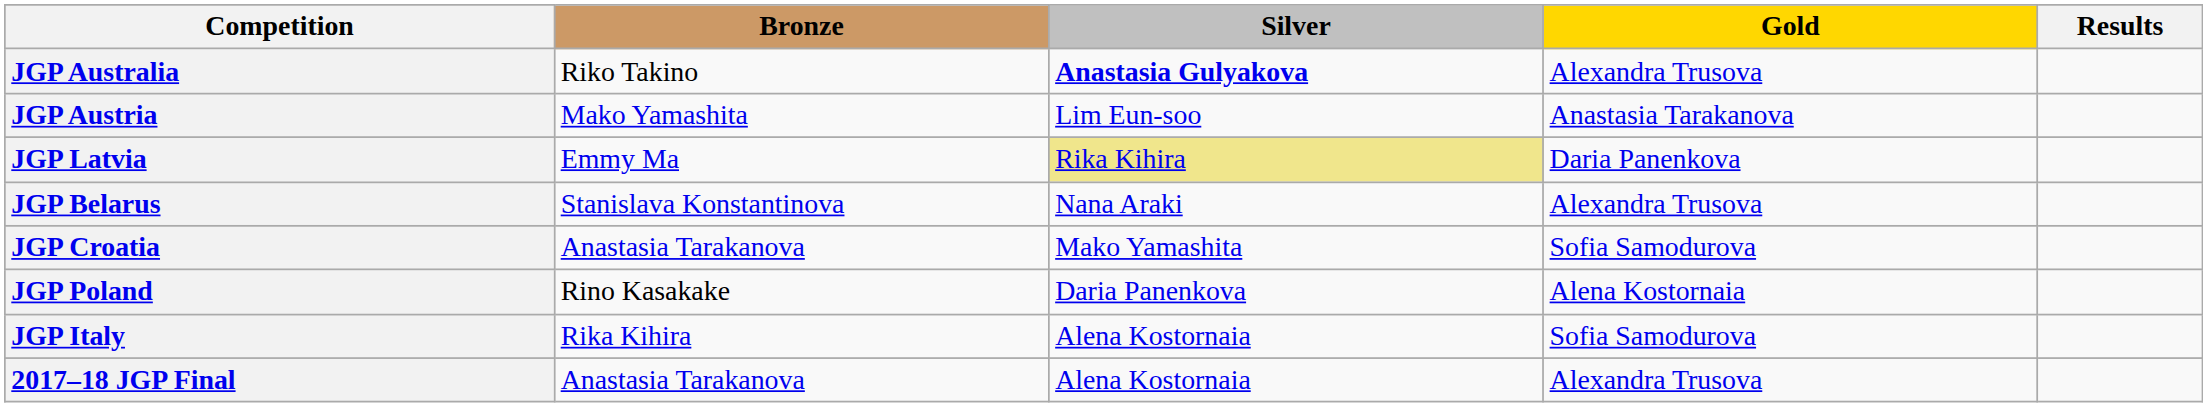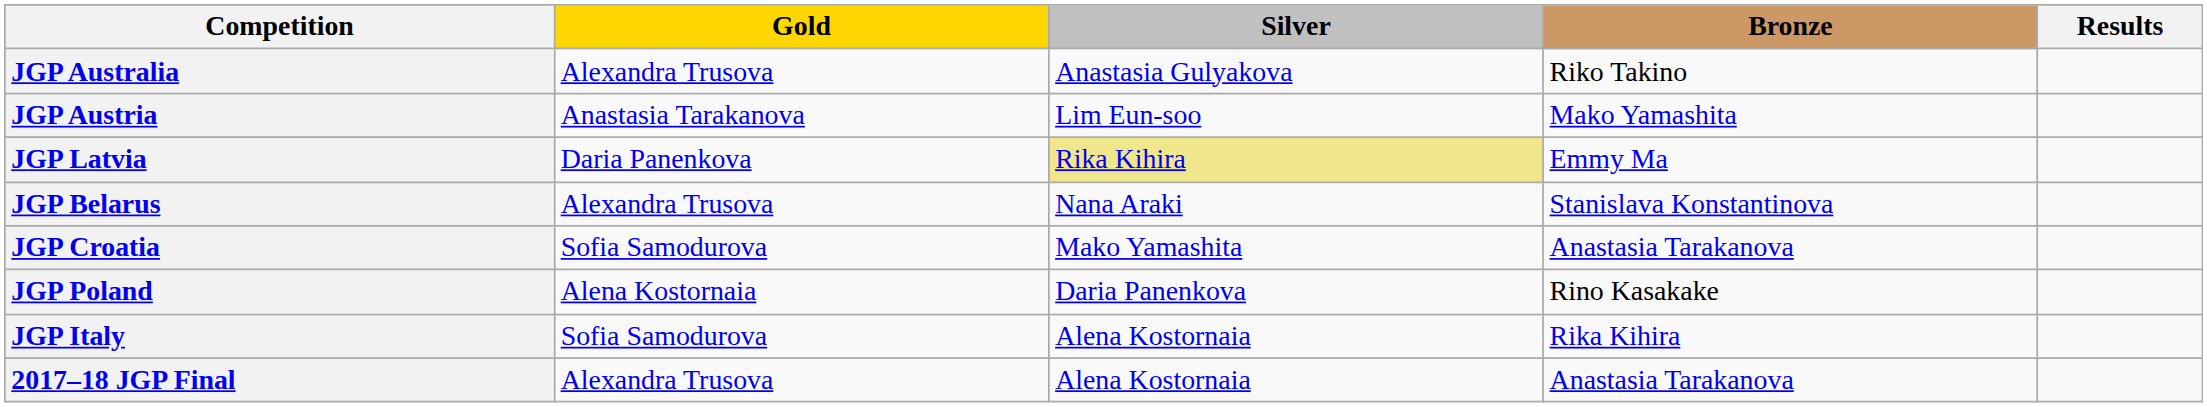columns swapped: (1790, 26) <-> (801, 26)
(1182, 70) bold -> (1174, 70) normal
